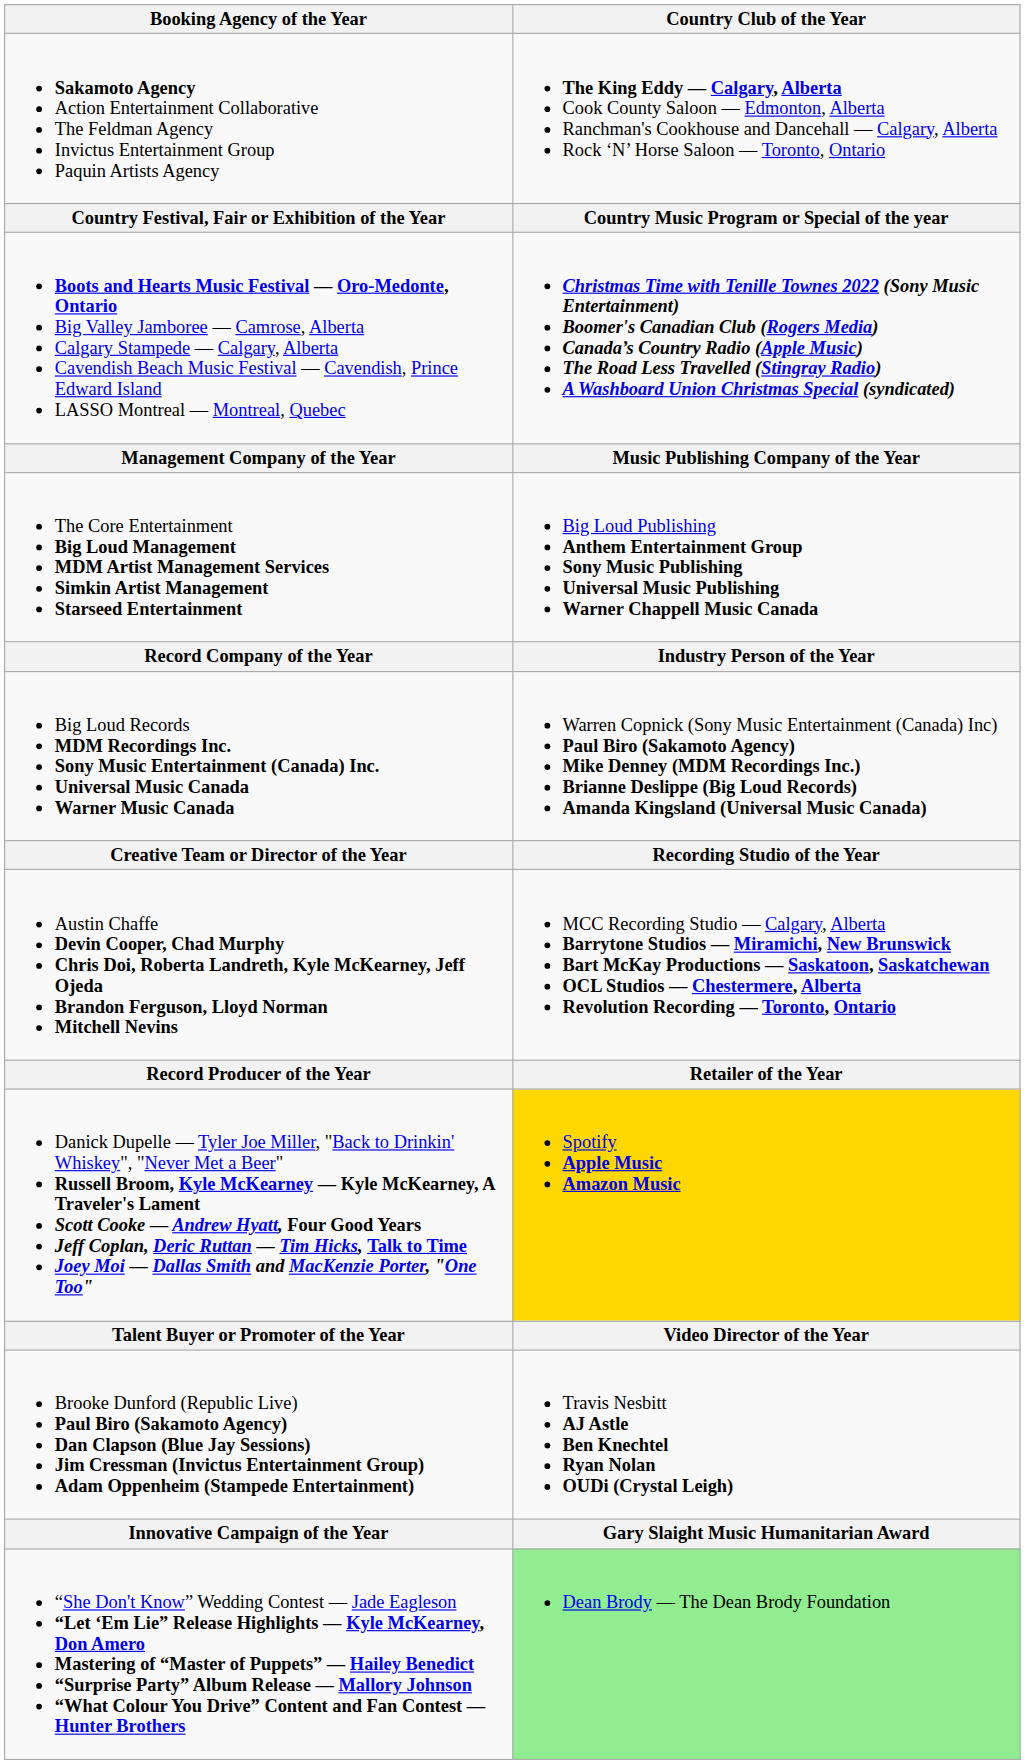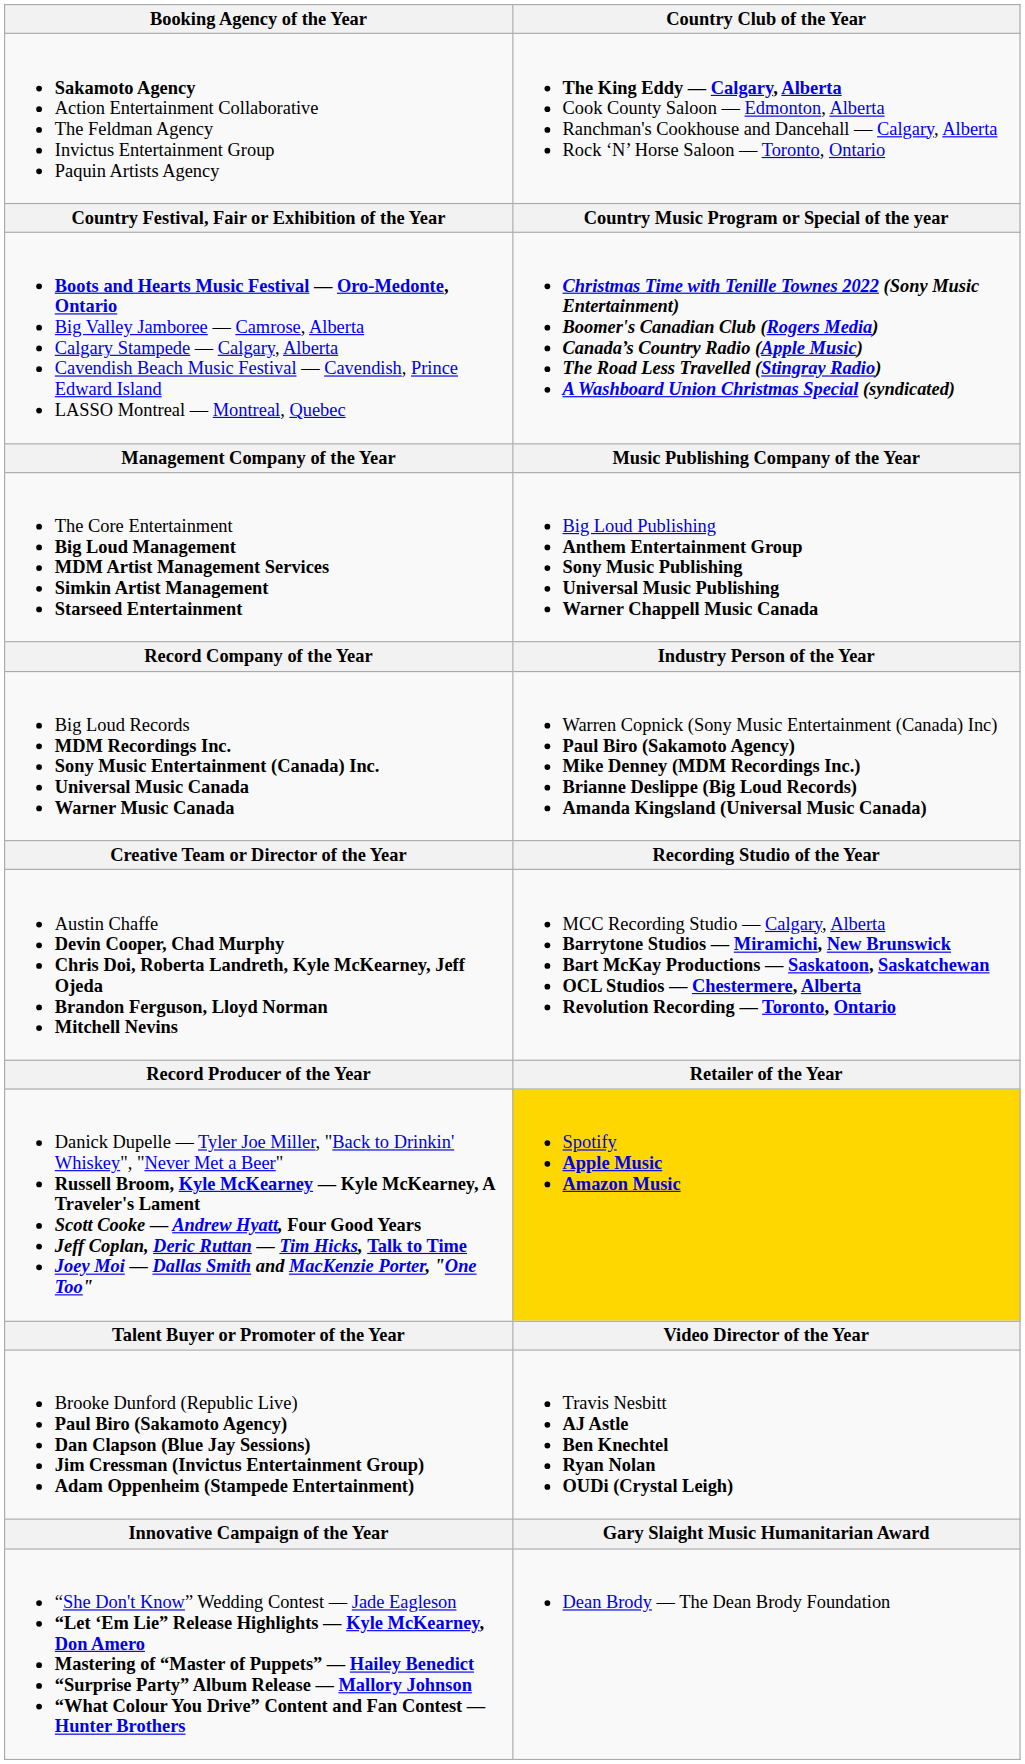(766, 1602) lightgreen background -> (766, 1602) no background
